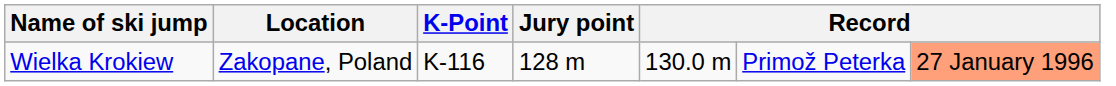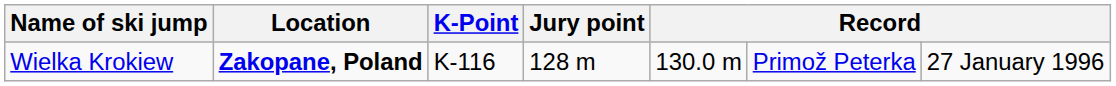(315, 61) normal -> (321, 61) bold
(1005, 61) lightsalmon background -> (1015, 61) no background
